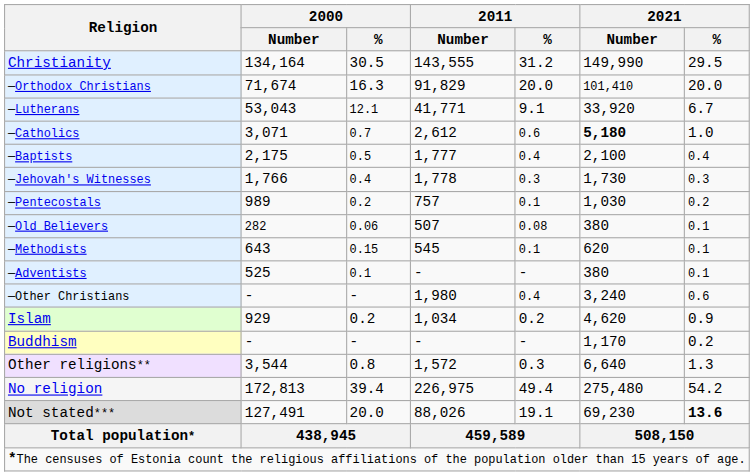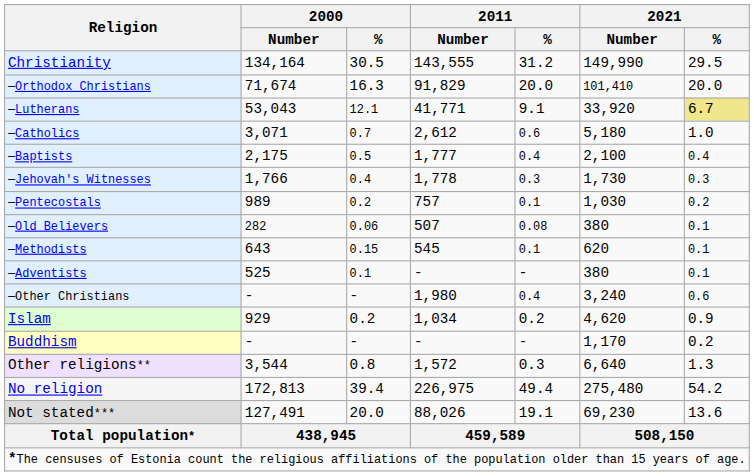(701, 109) no background -> (701, 109) khaki background
(605, 133) bold -> (605, 133) normal
(705, 412) bold -> (705, 412) normal
